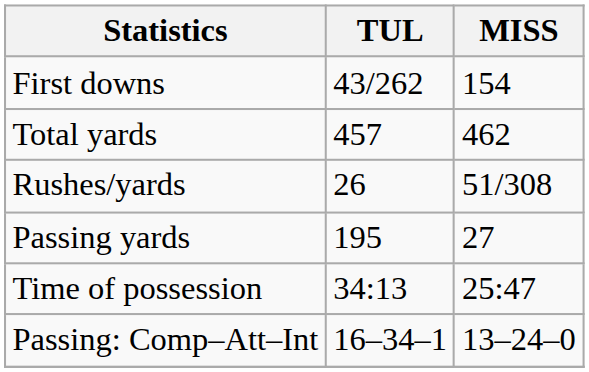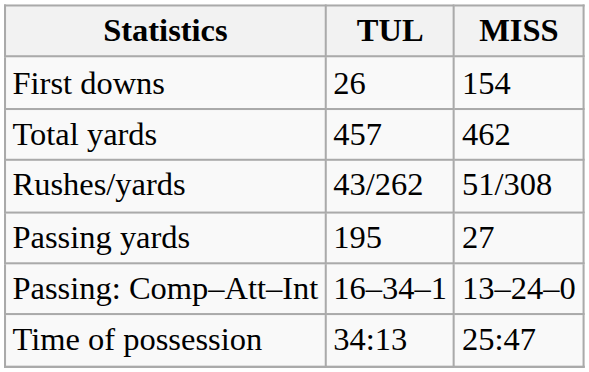(378, 82) 43/262 -> (350, 82) 26
(350, 185) 26 -> (378, 185) 43/262
rows swapped: (165, 339) <-> (137, 288)
